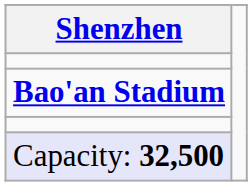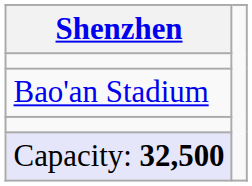(119, 92) bold -> (111, 92) normal
